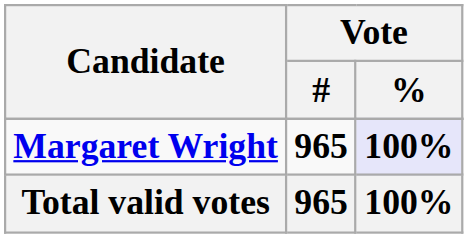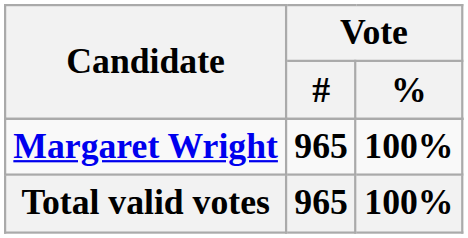(409, 145) lavender background -> (409, 145) no background
